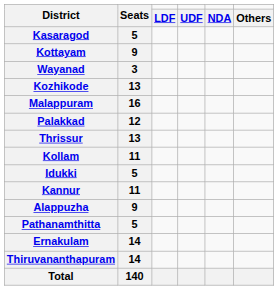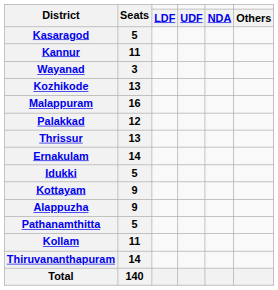rows swapped: (61, 190) <-> (61, 52)
rows swapped: (61, 242) <-> (61, 156)
